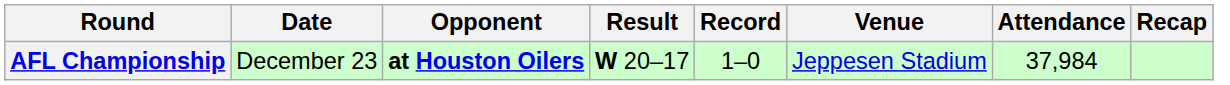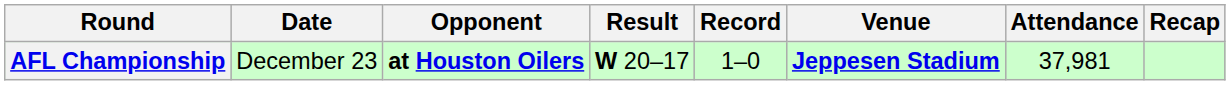(889, 60) normal -> (896, 60) bold
(1062, 60) 37,984 -> (1075, 60) 37,981
